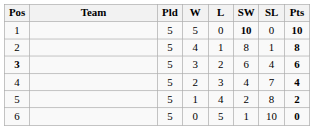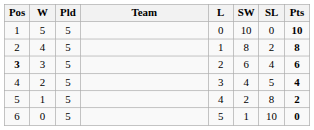columns swapped: (93, 13) <-> (195, 13)
(246, 30) bold -> (246, 30) normal
(272, 47) 1 -> (272, 47) 2
(272, 82) 7 -> (272, 82) 5
